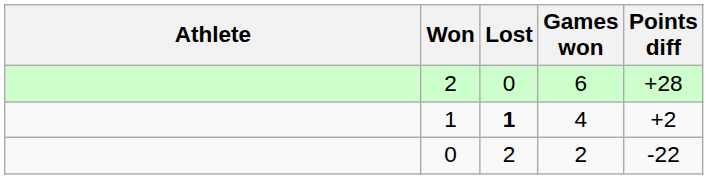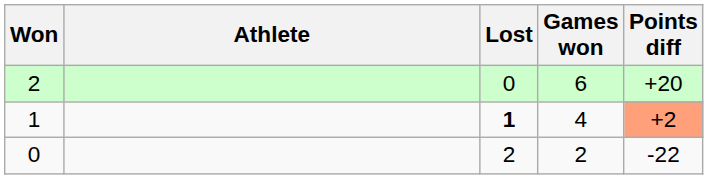columns swapped: (213, 35) <-> (451, 35)
(663, 83) +28 -> (663, 83) +20
(663, 119) no background -> (663, 119) lightsalmon background
